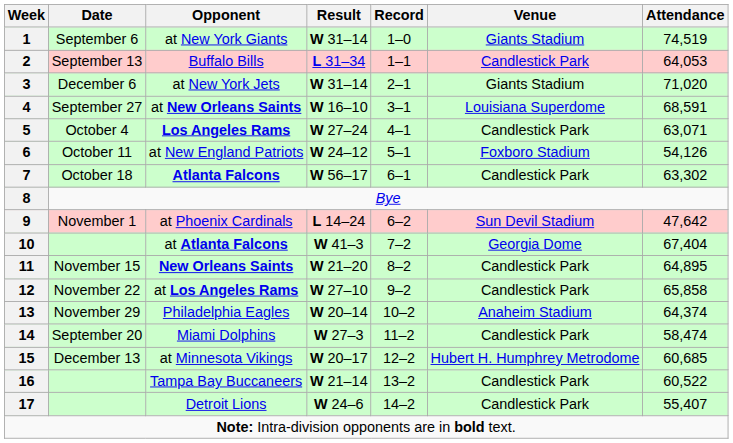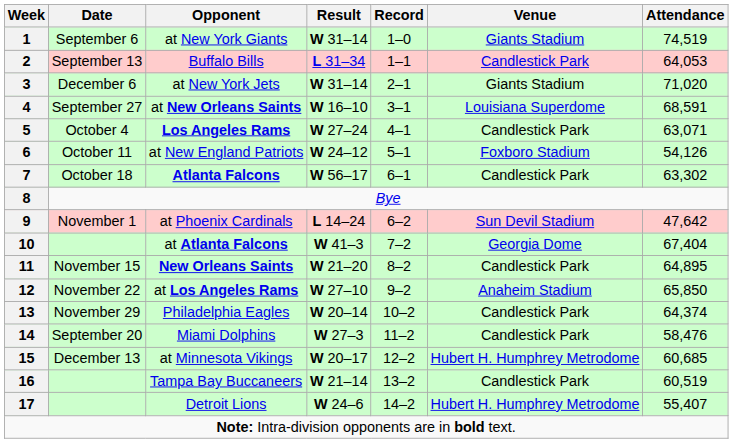(535, 289) Candlestick Park -> (535, 289) Anaheim Stadium
(685, 289) 65,858 -> (685, 289) 65,850
(535, 312) Anaheim Stadium -> (535, 312) Candlestick Park
(685, 335) 58,474 -> (685, 335) 58,476
(685, 381) 60,522 -> (685, 381) 60,519
(535, 404) Candlestick Park -> (535, 404) Hubert H. Humphrey Metrodome
